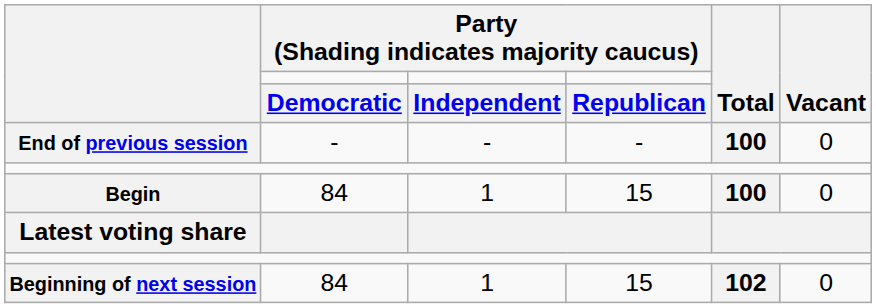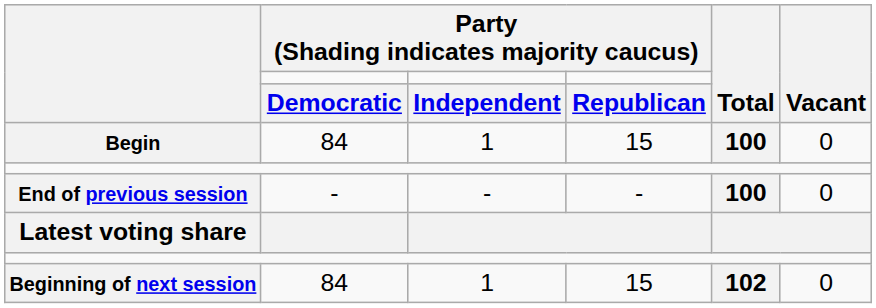rows swapped: (133, 142) <-> (133, 193)
